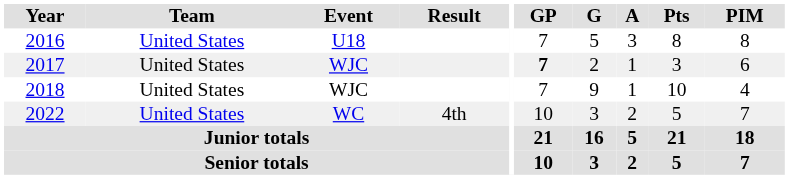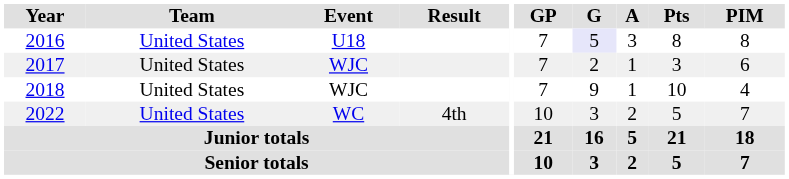(594, 40) no background -> (594, 40) lavender background
(543, 64) bold -> (543, 64) normal
